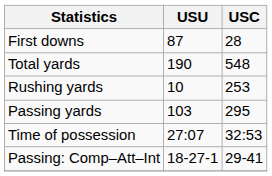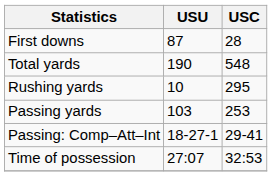(238, 87) 253 -> (238, 87) 295
(238, 111) 295 -> (238, 111) 253
rows swapped: (84, 158) <-> (72, 135)
